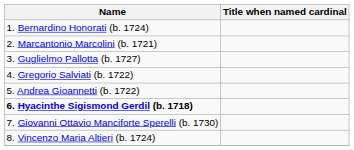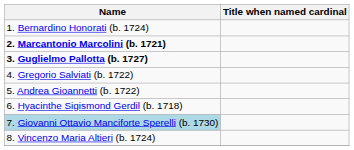(82, 43) normal -> (86, 43) bold
(74, 59) normal -> (77, 59) bold
(100, 106) bold -> (95, 106) normal
(112, 122) no background -> (112, 122) lightblue background
